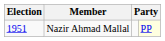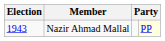(17, 28) 1951 -> (17, 28) 1943
